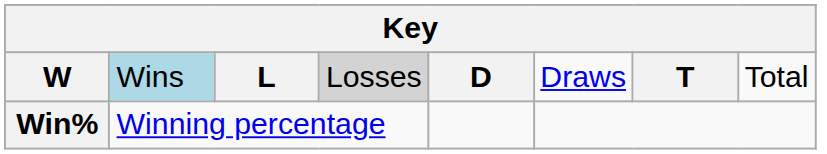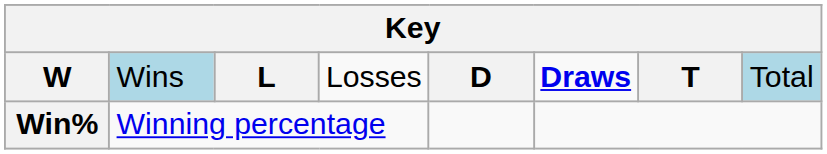(374, 76) lightgrey background -> (374, 76) no background
(583, 76) normal -> (586, 76) bold
(777, 76) no background -> (782, 76) lightblue background
